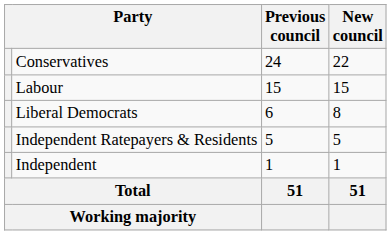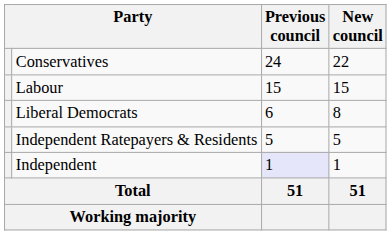(269, 165) no background -> (269, 165) lavender background
